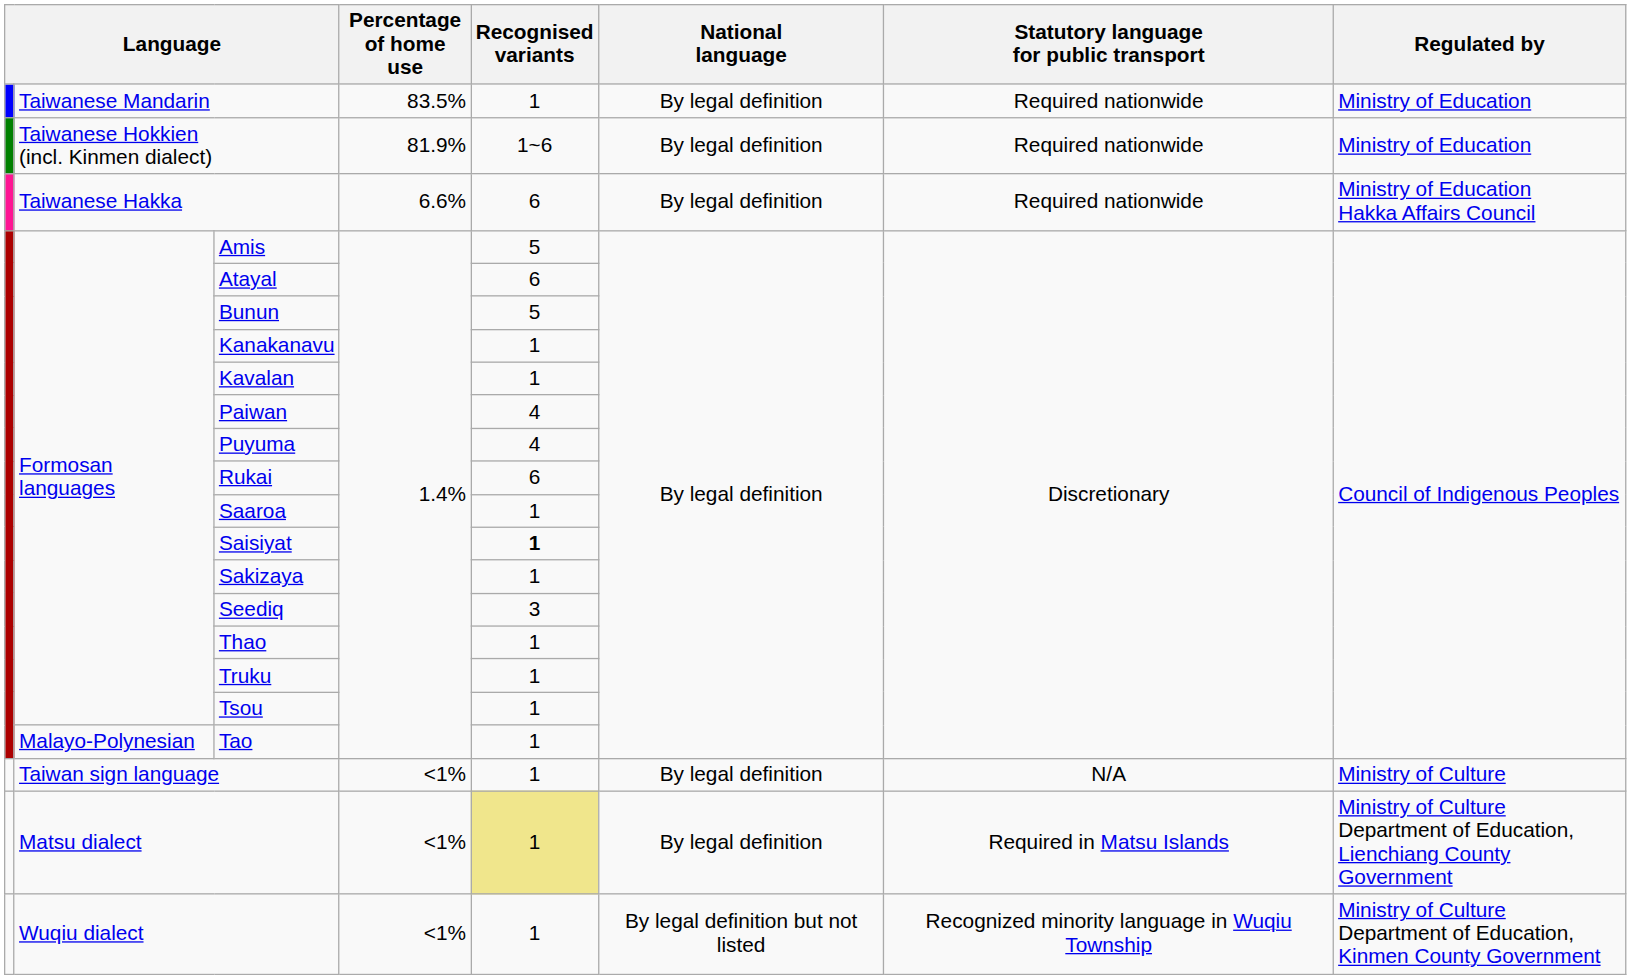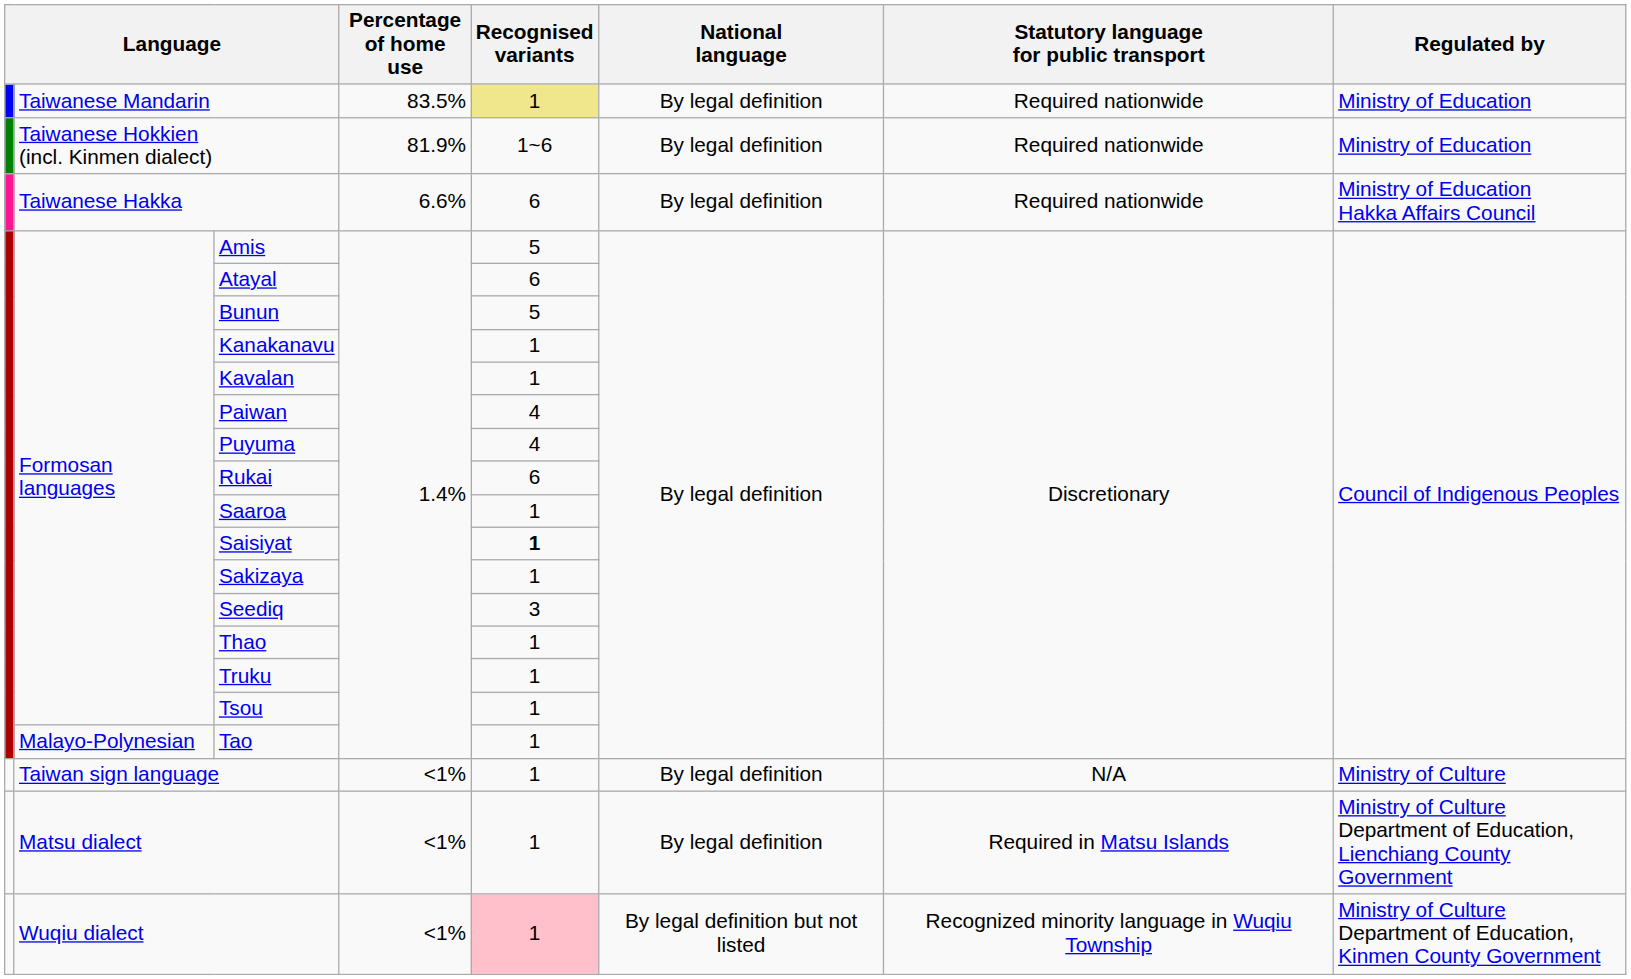(535, 100) no background -> (535, 100) khaki background
(535, 842) khaki background -> (535, 842) no background
(535, 933) no background -> (535, 933) pink background
